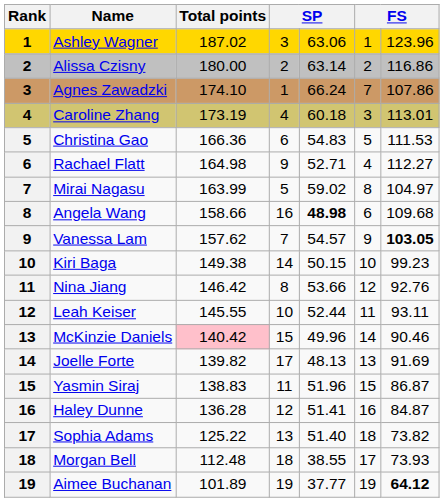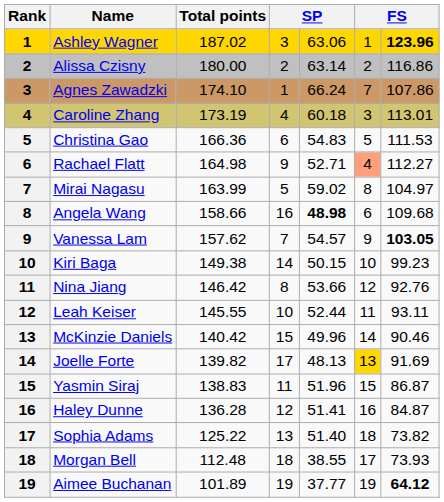(410, 41) normal -> (410, 41) bold
(368, 164) no background -> (368, 164) lightsalmon background
(223, 336) pink background -> (223, 336) no background
(368, 361) no background -> (368, 361) gold background
